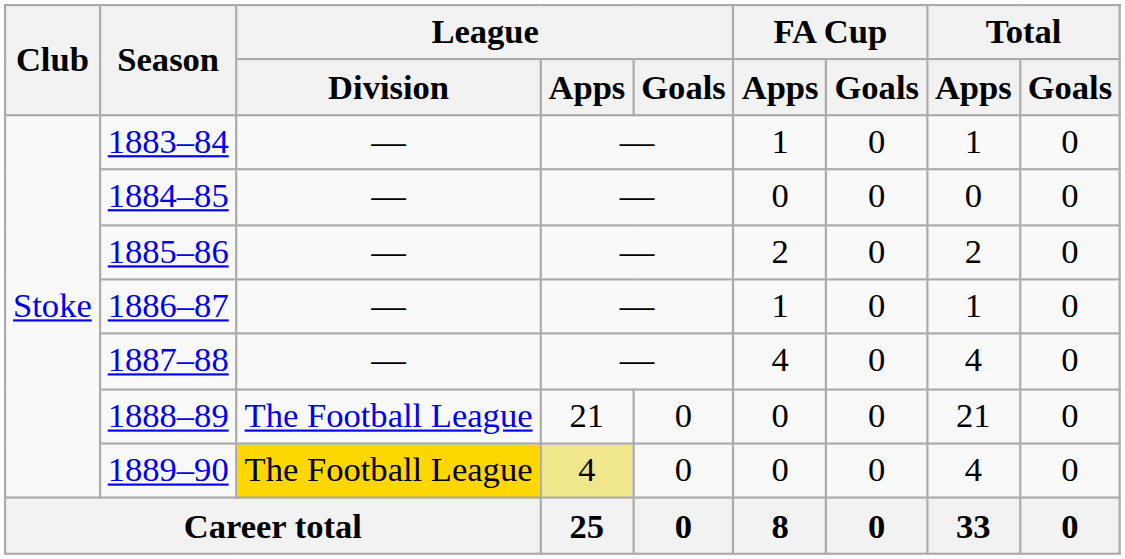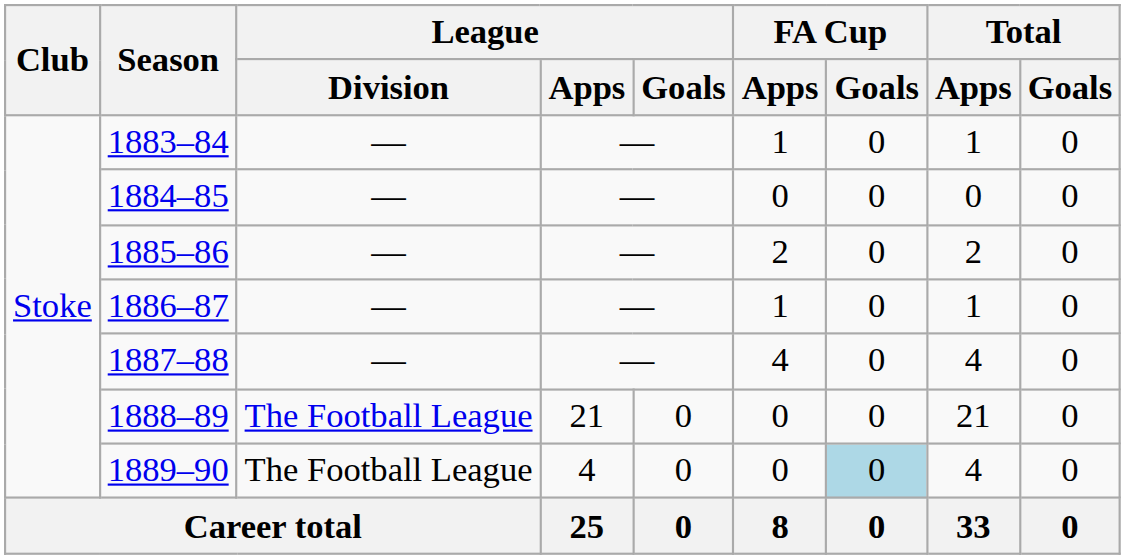(389, 470) gold background -> (389, 470) no background
(587, 470) khaki background -> (587, 470) no background
(877, 470) no background -> (877, 470) lightblue background
